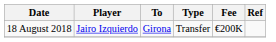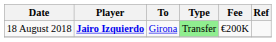(107, 28) normal -> (110, 28) bold
(193, 28) no background -> (199, 28) lightgreen background
